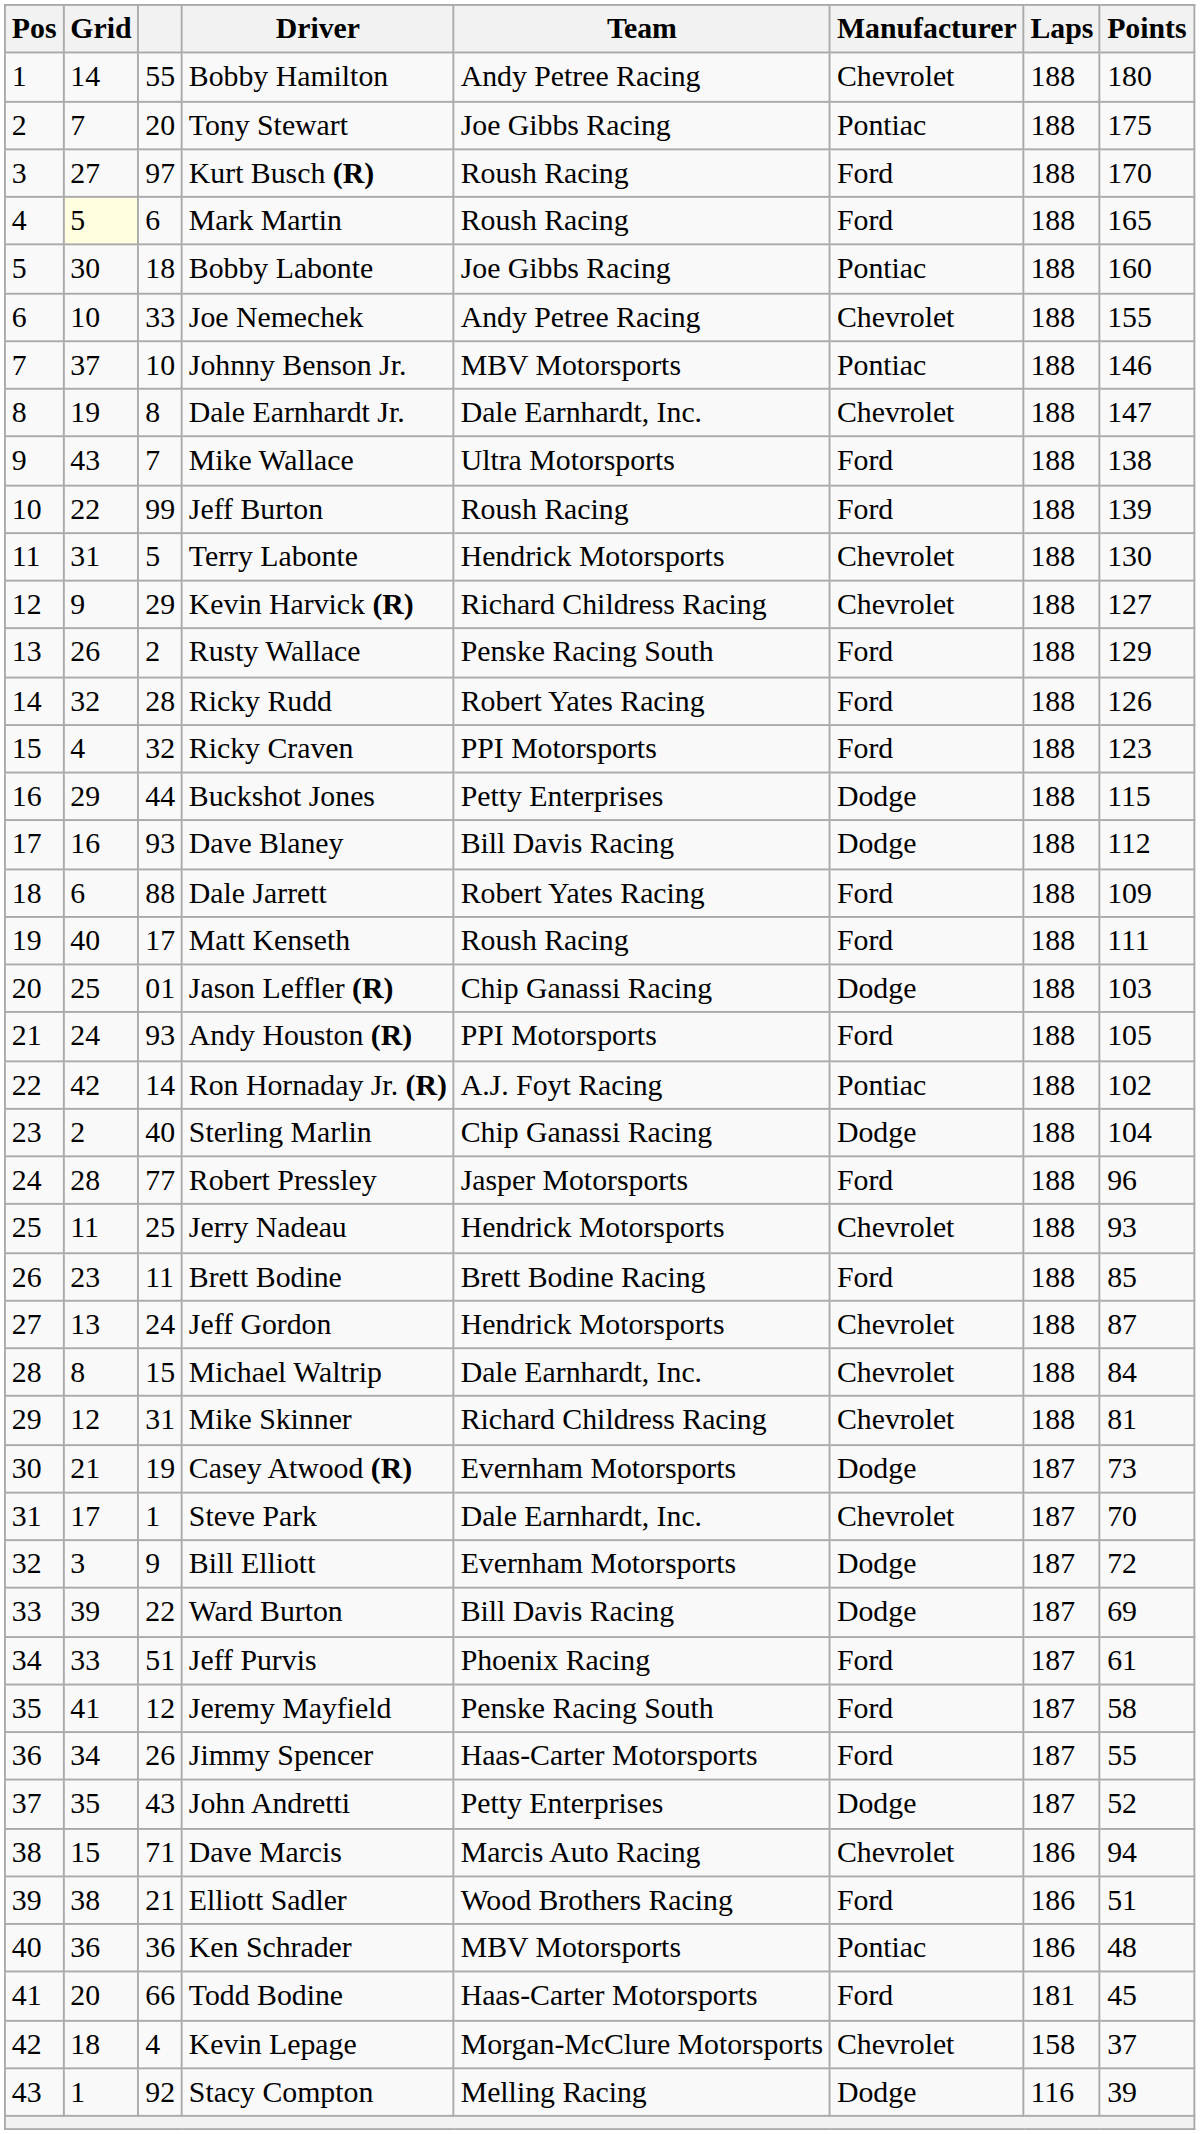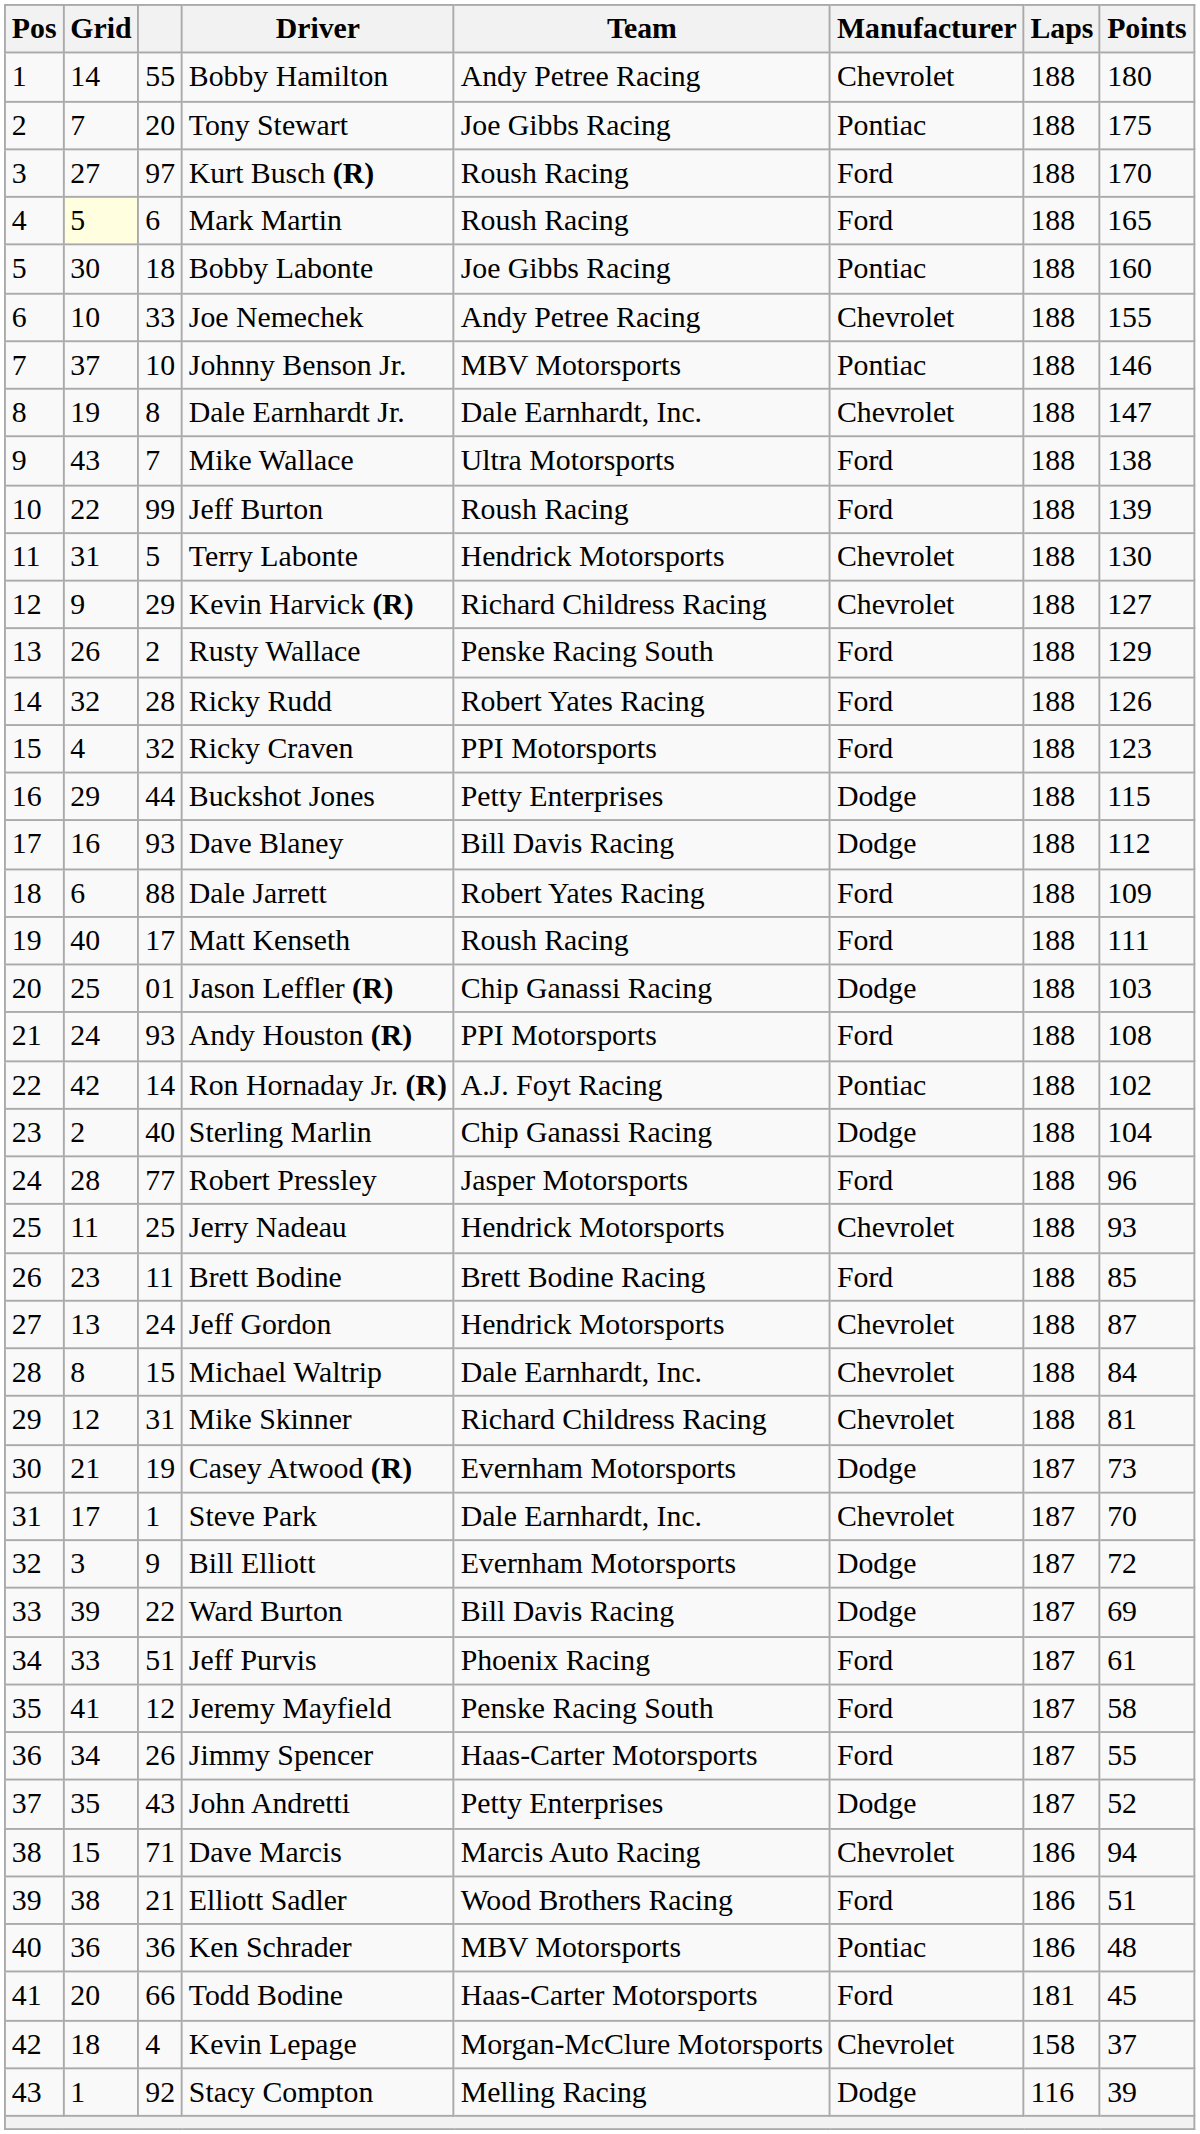(1129, 1035) 105 -> (1129, 1035) 108
